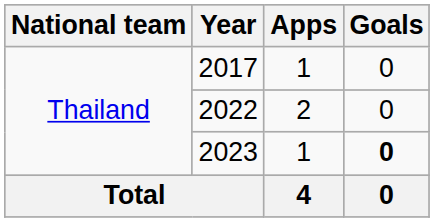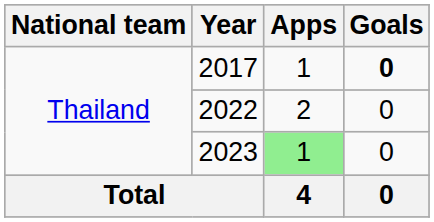(387, 68) normal -> (387, 68) bold
(304, 152) no background -> (304, 152) lightgreen background
(387, 152) bold -> (387, 152) normal
